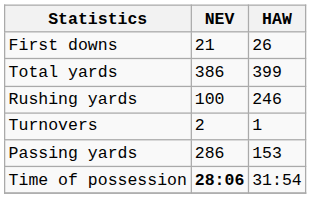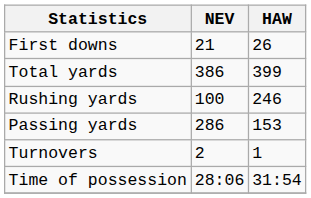rows swapped: (73, 153) <-> (53, 126)
(220, 180) bold -> (220, 180) normal
